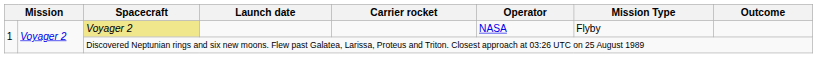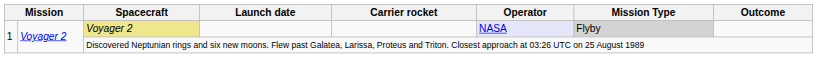(493, 28) no background -> (493, 28) lavender background
(588, 28) no background -> (588, 28) lightgrey background
